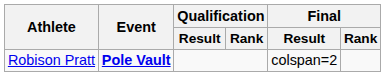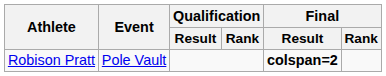(136, 60) bold -> (134, 60) normal
(304, 60) normal -> (302, 60) bold
